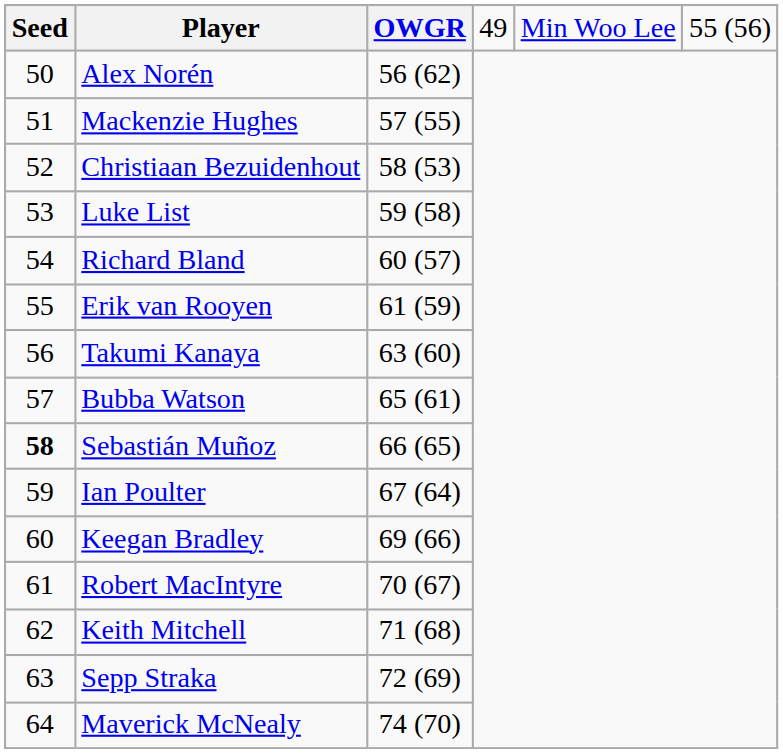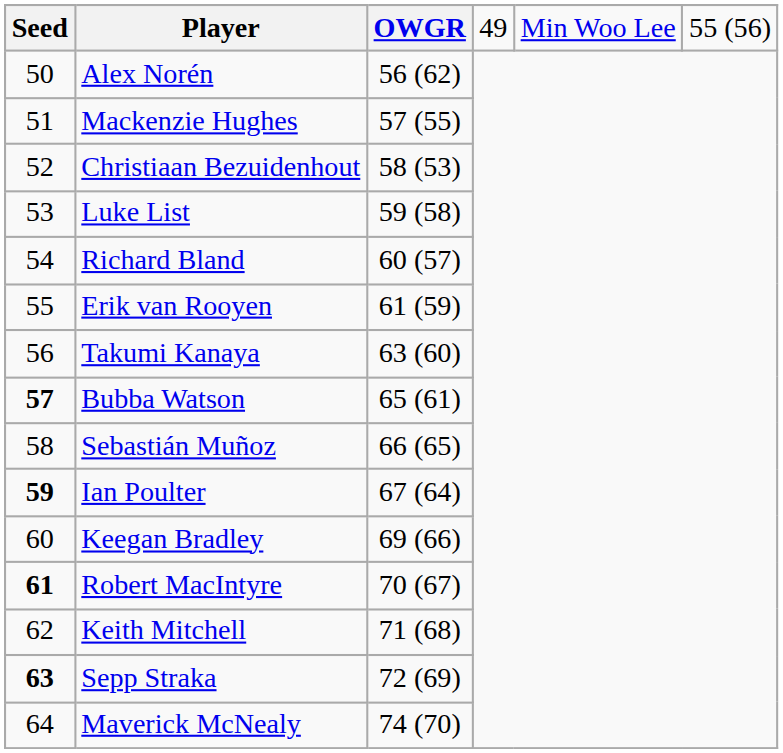(40, 398) normal -> (40, 398) bold
(40, 445) bold -> (40, 445) normal
(40, 491) normal -> (40, 491) bold
(40, 584) normal -> (40, 584) bold
(40, 677) normal -> (40, 677) bold
